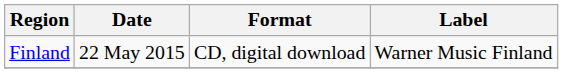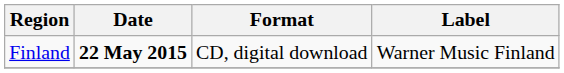(132, 51) normal -> (133, 51) bold
